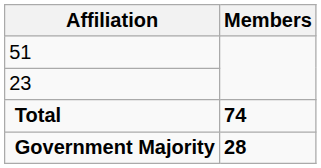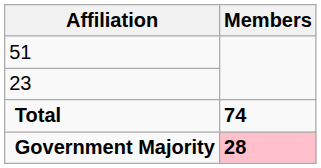(235, 147) no background -> (235, 147) pink background
